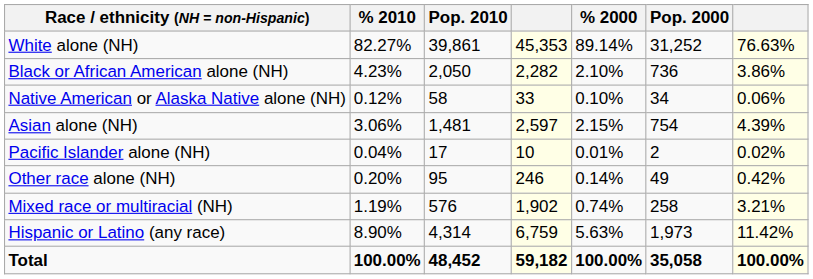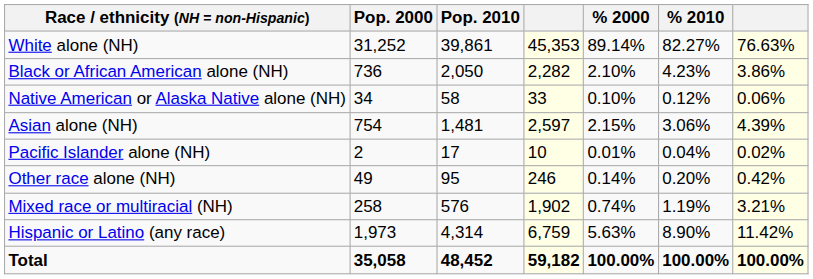columns swapped: (690, 17) <-> (387, 17)
